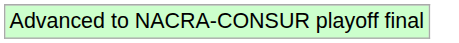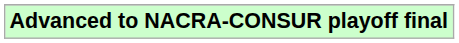(217, 21) normal -> (229, 21) bold
